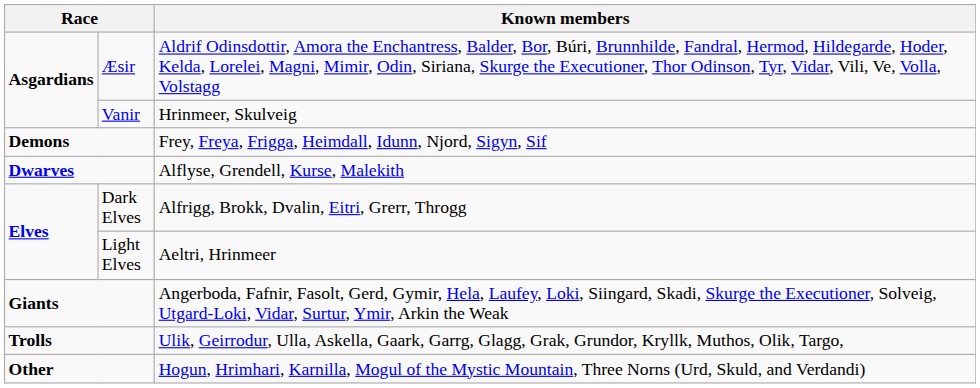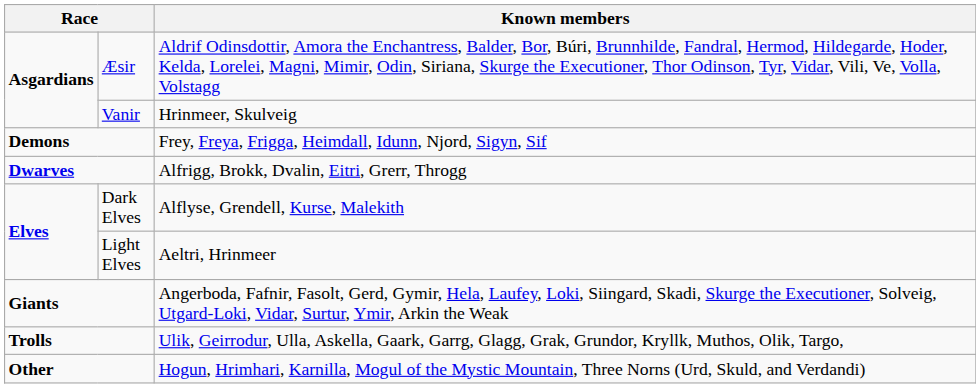(281, 169) Alflyse, Grendell, Kurse, Malekith -> (313, 169) Alfrigg, Brokk, Dvalin, Eitri, Grerr, Throgg
(313, 207) Alfrigg, Brokk, Dvalin, Eitri, Grerr, Throgg -> (281, 207) Alflyse, Grendell, Kurse, Malekith
